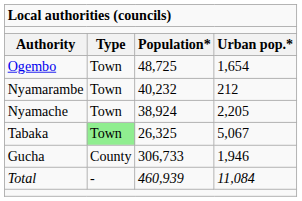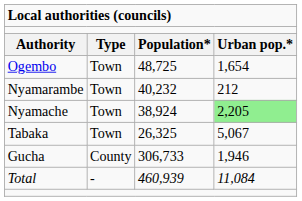(233, 111) no background -> (233, 111) lightgreen background
(106, 133) lightgreen background -> (106, 133) no background
